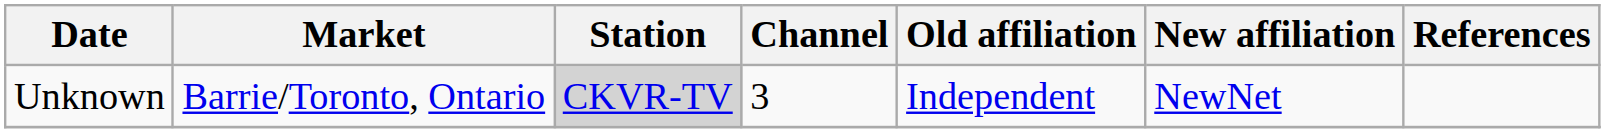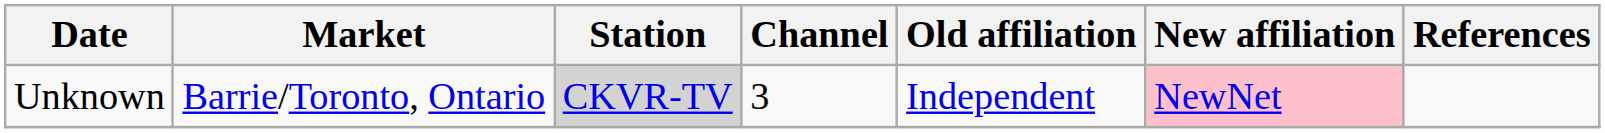(1218, 95) no background -> (1218, 95) pink background
